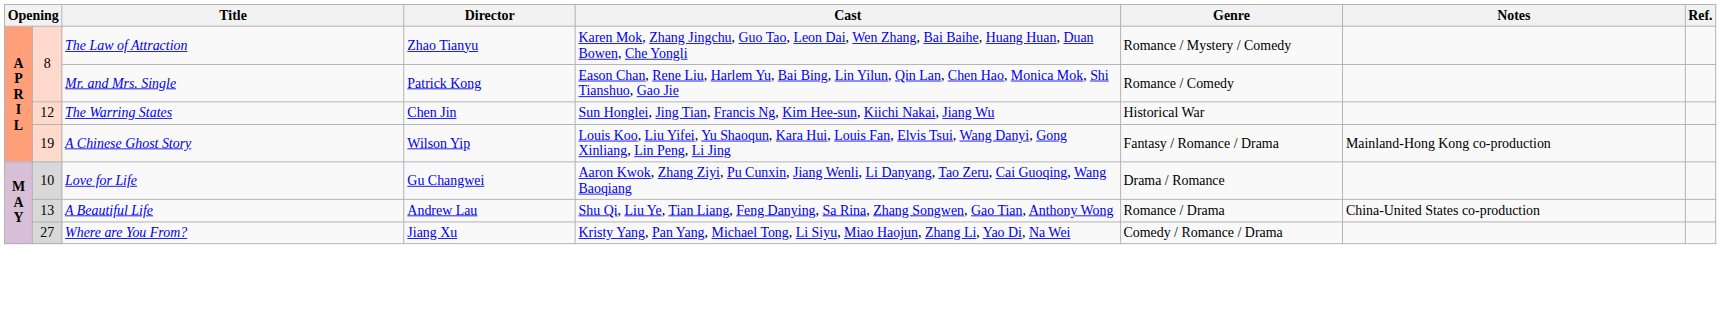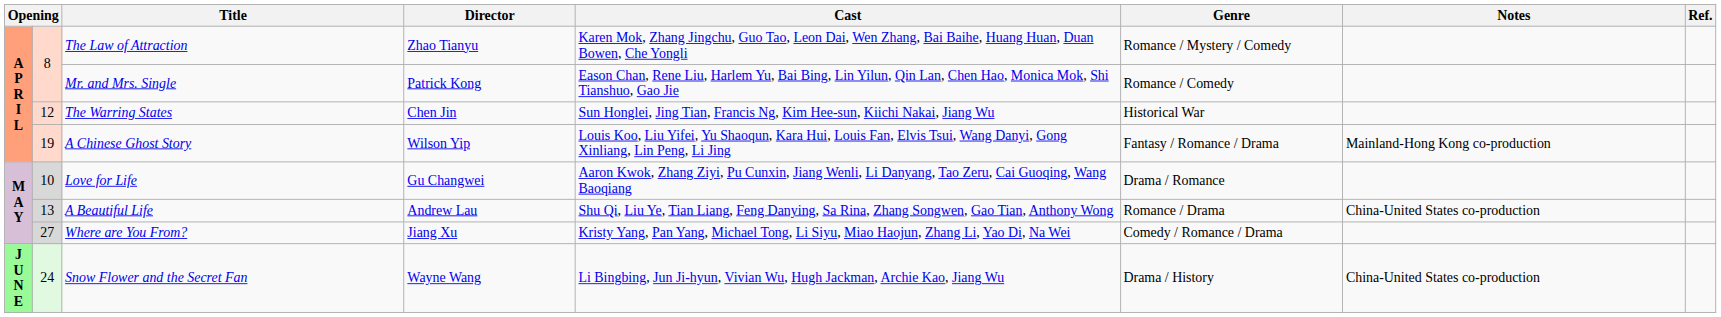+ row: (156, 278)
